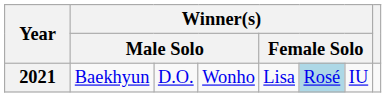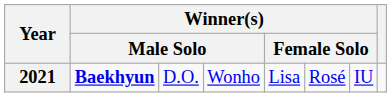(112, 77) normal -> (115, 77) bold
(322, 77) lightblue background -> (327, 77) no background
